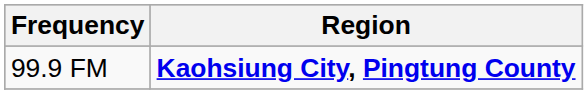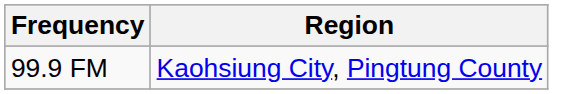(366, 67) bold -> (349, 67) normal
